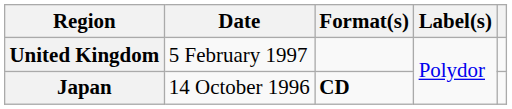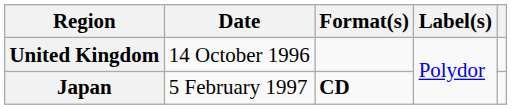(238, 54) 5 February 1997 -> (239, 54) 14 October 1996
(239, 87) 14 October 1996 -> (238, 87) 5 February 1997
